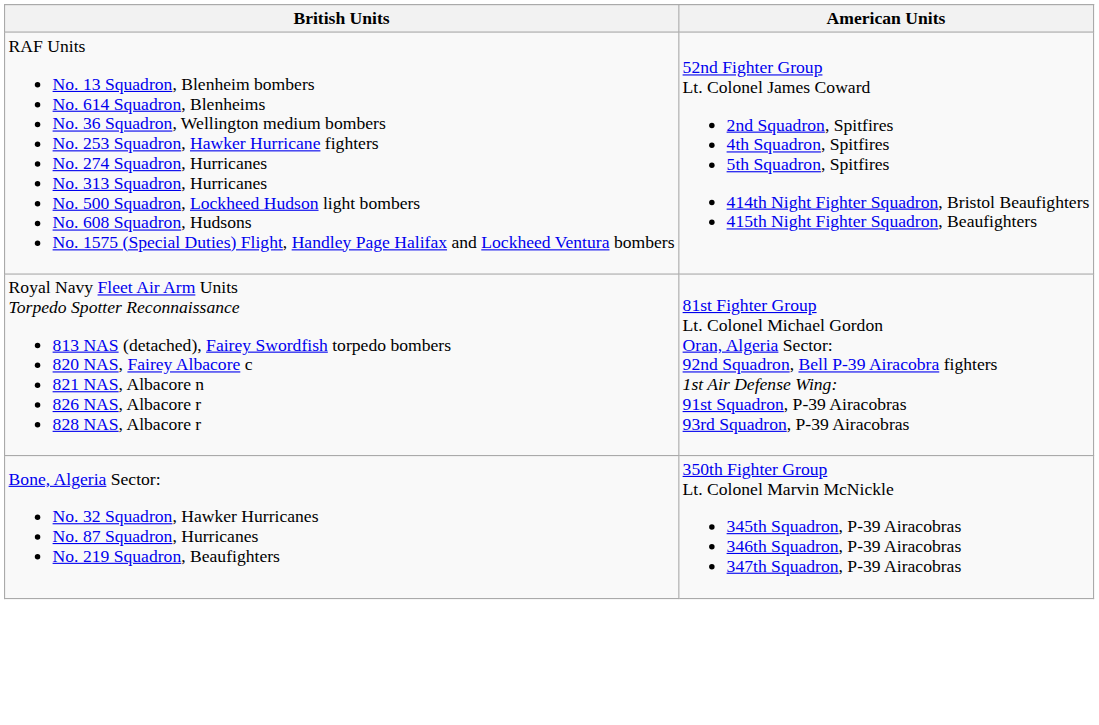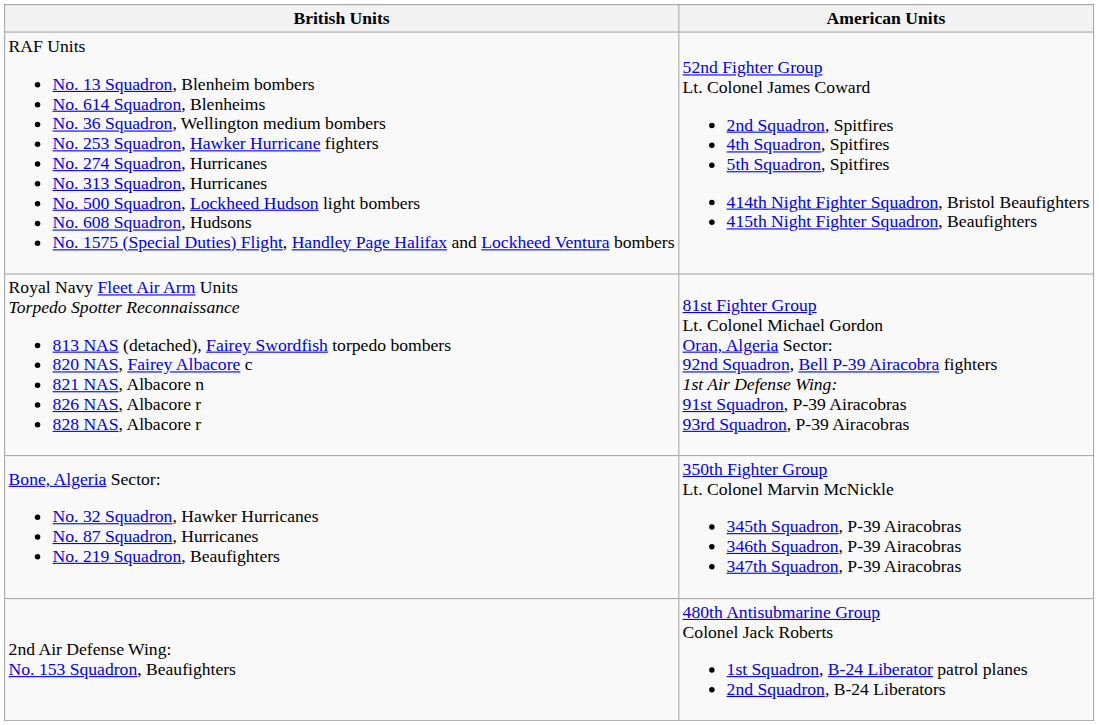+ row: (122, 659)
